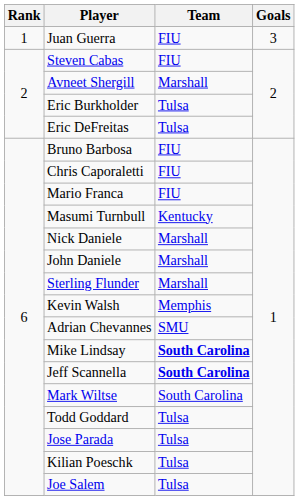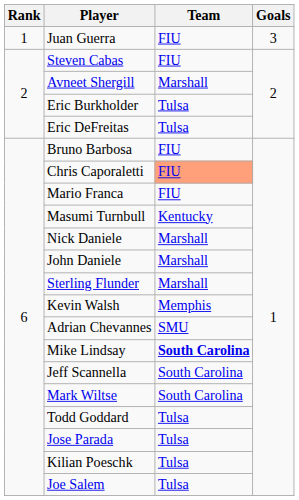(169, 171) no background -> (169, 171) lightsalmon background
(204, 372) bold -> (200, 372) normal
